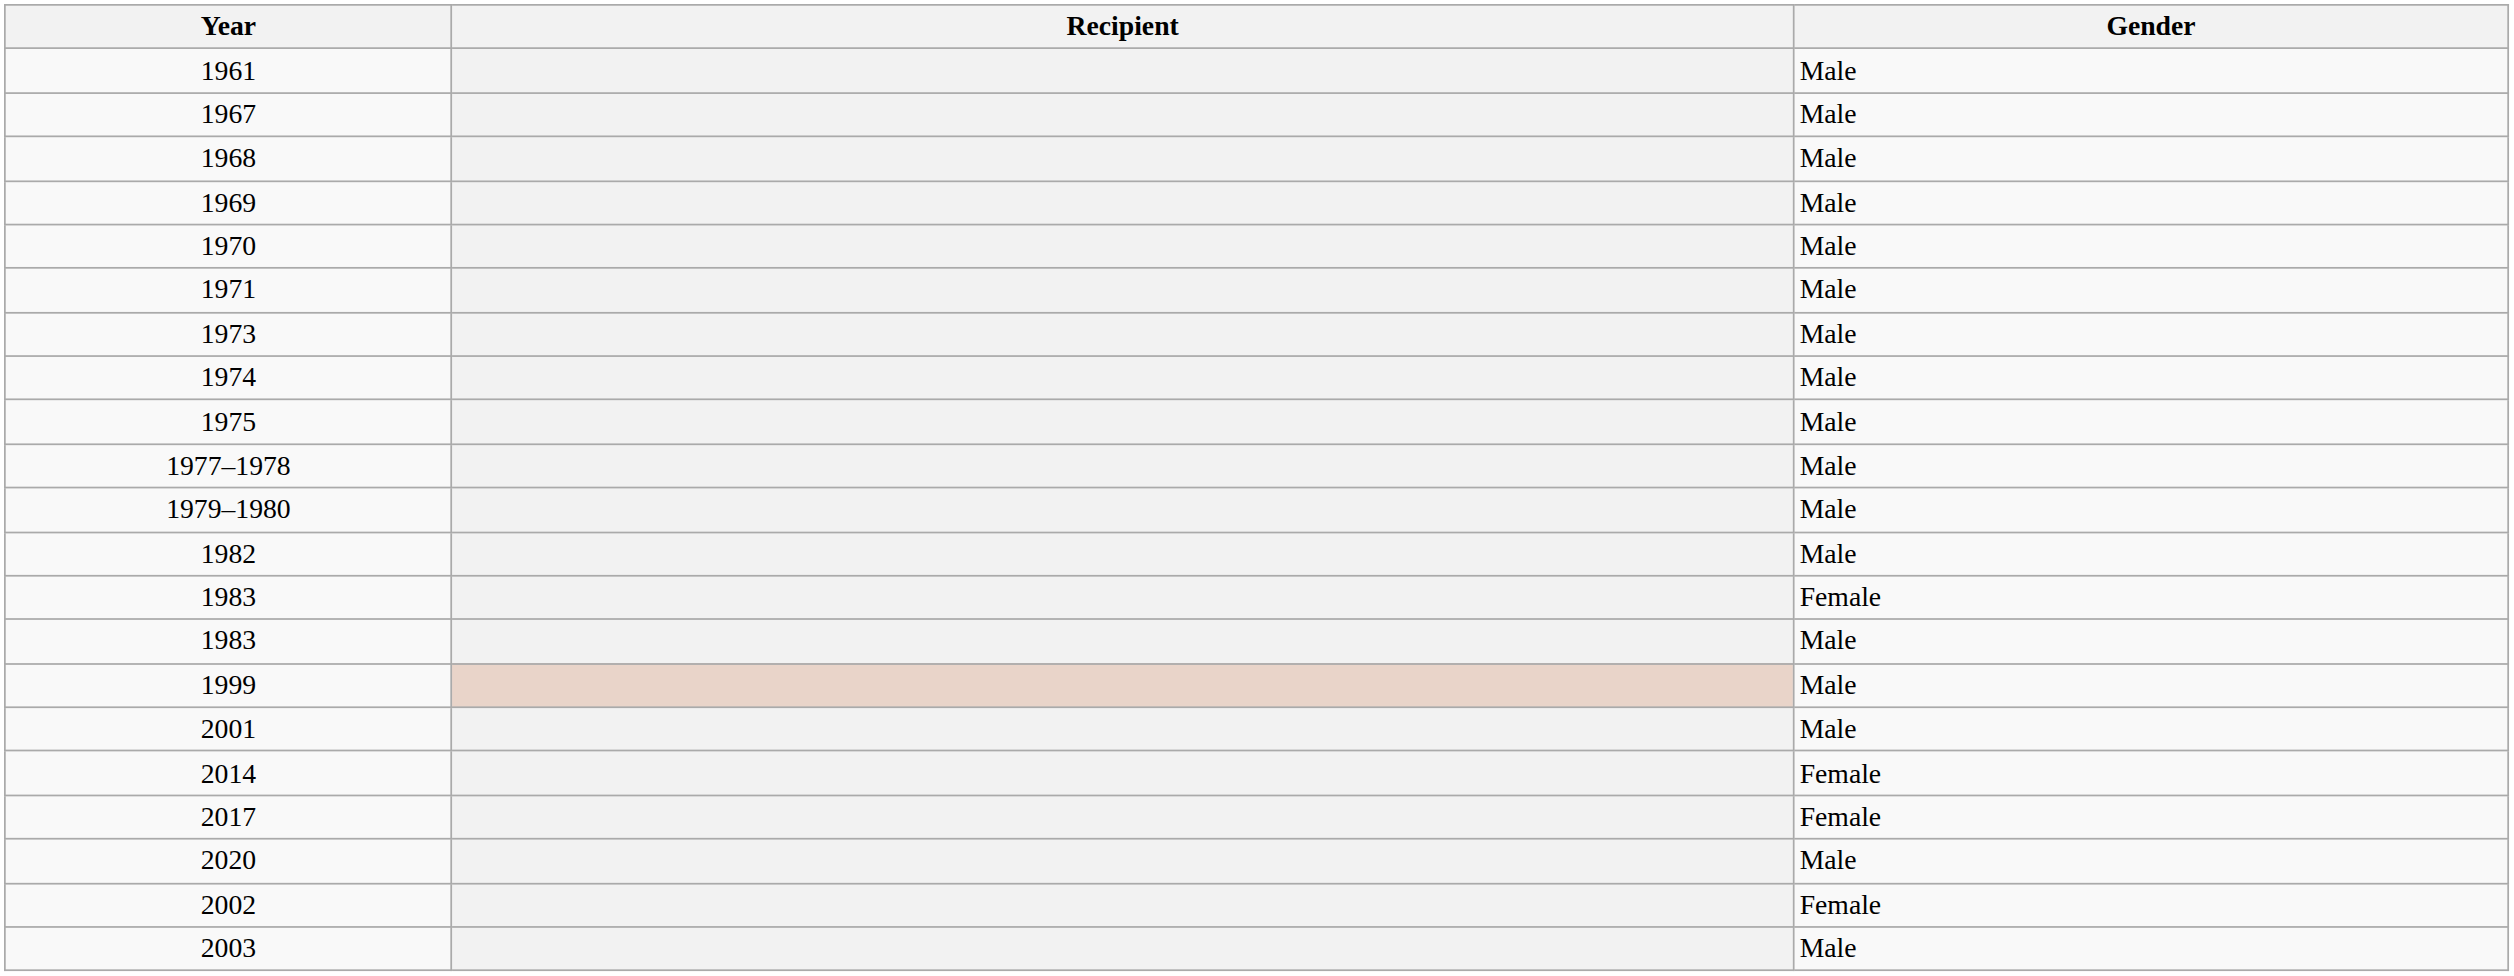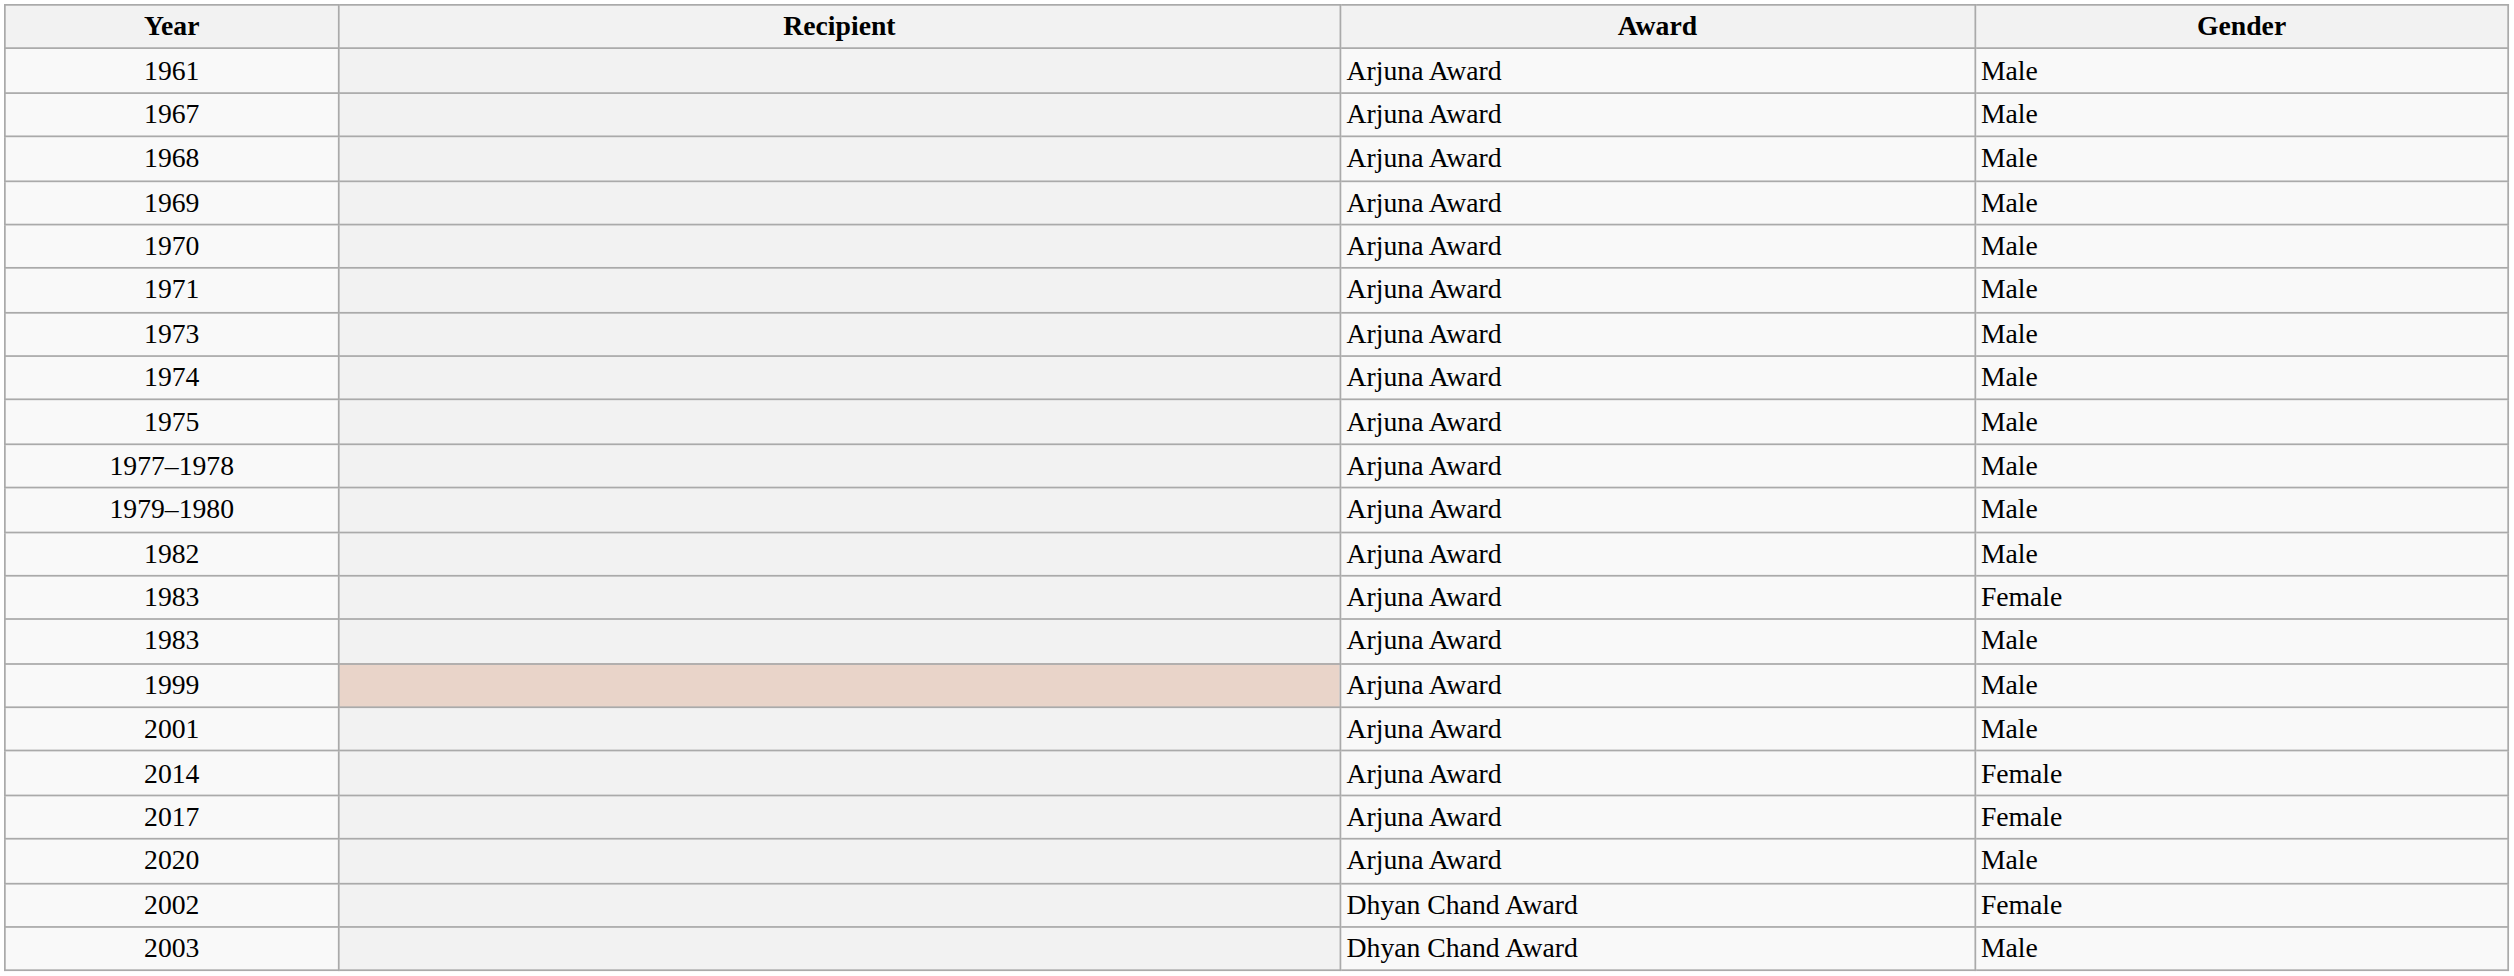+ column: (1657, 26)
